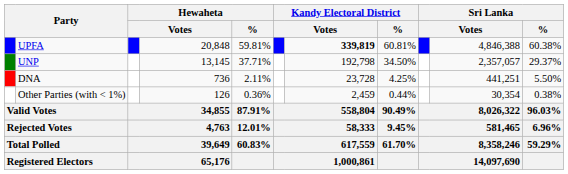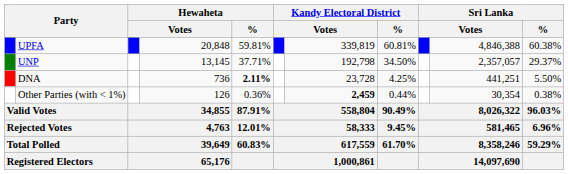(358, 45) bold -> (358, 45) normal
(258, 78) normal -> (257, 78) bold
(363, 95) normal -> (363, 95) bold
